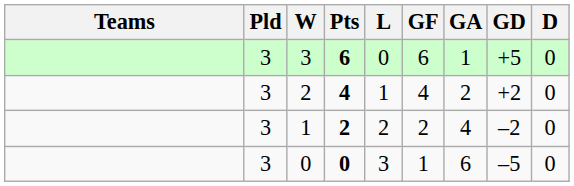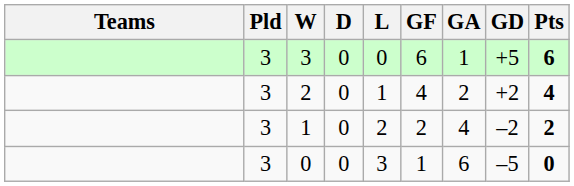columns swapped: (550, 22) <-> (345, 22)
